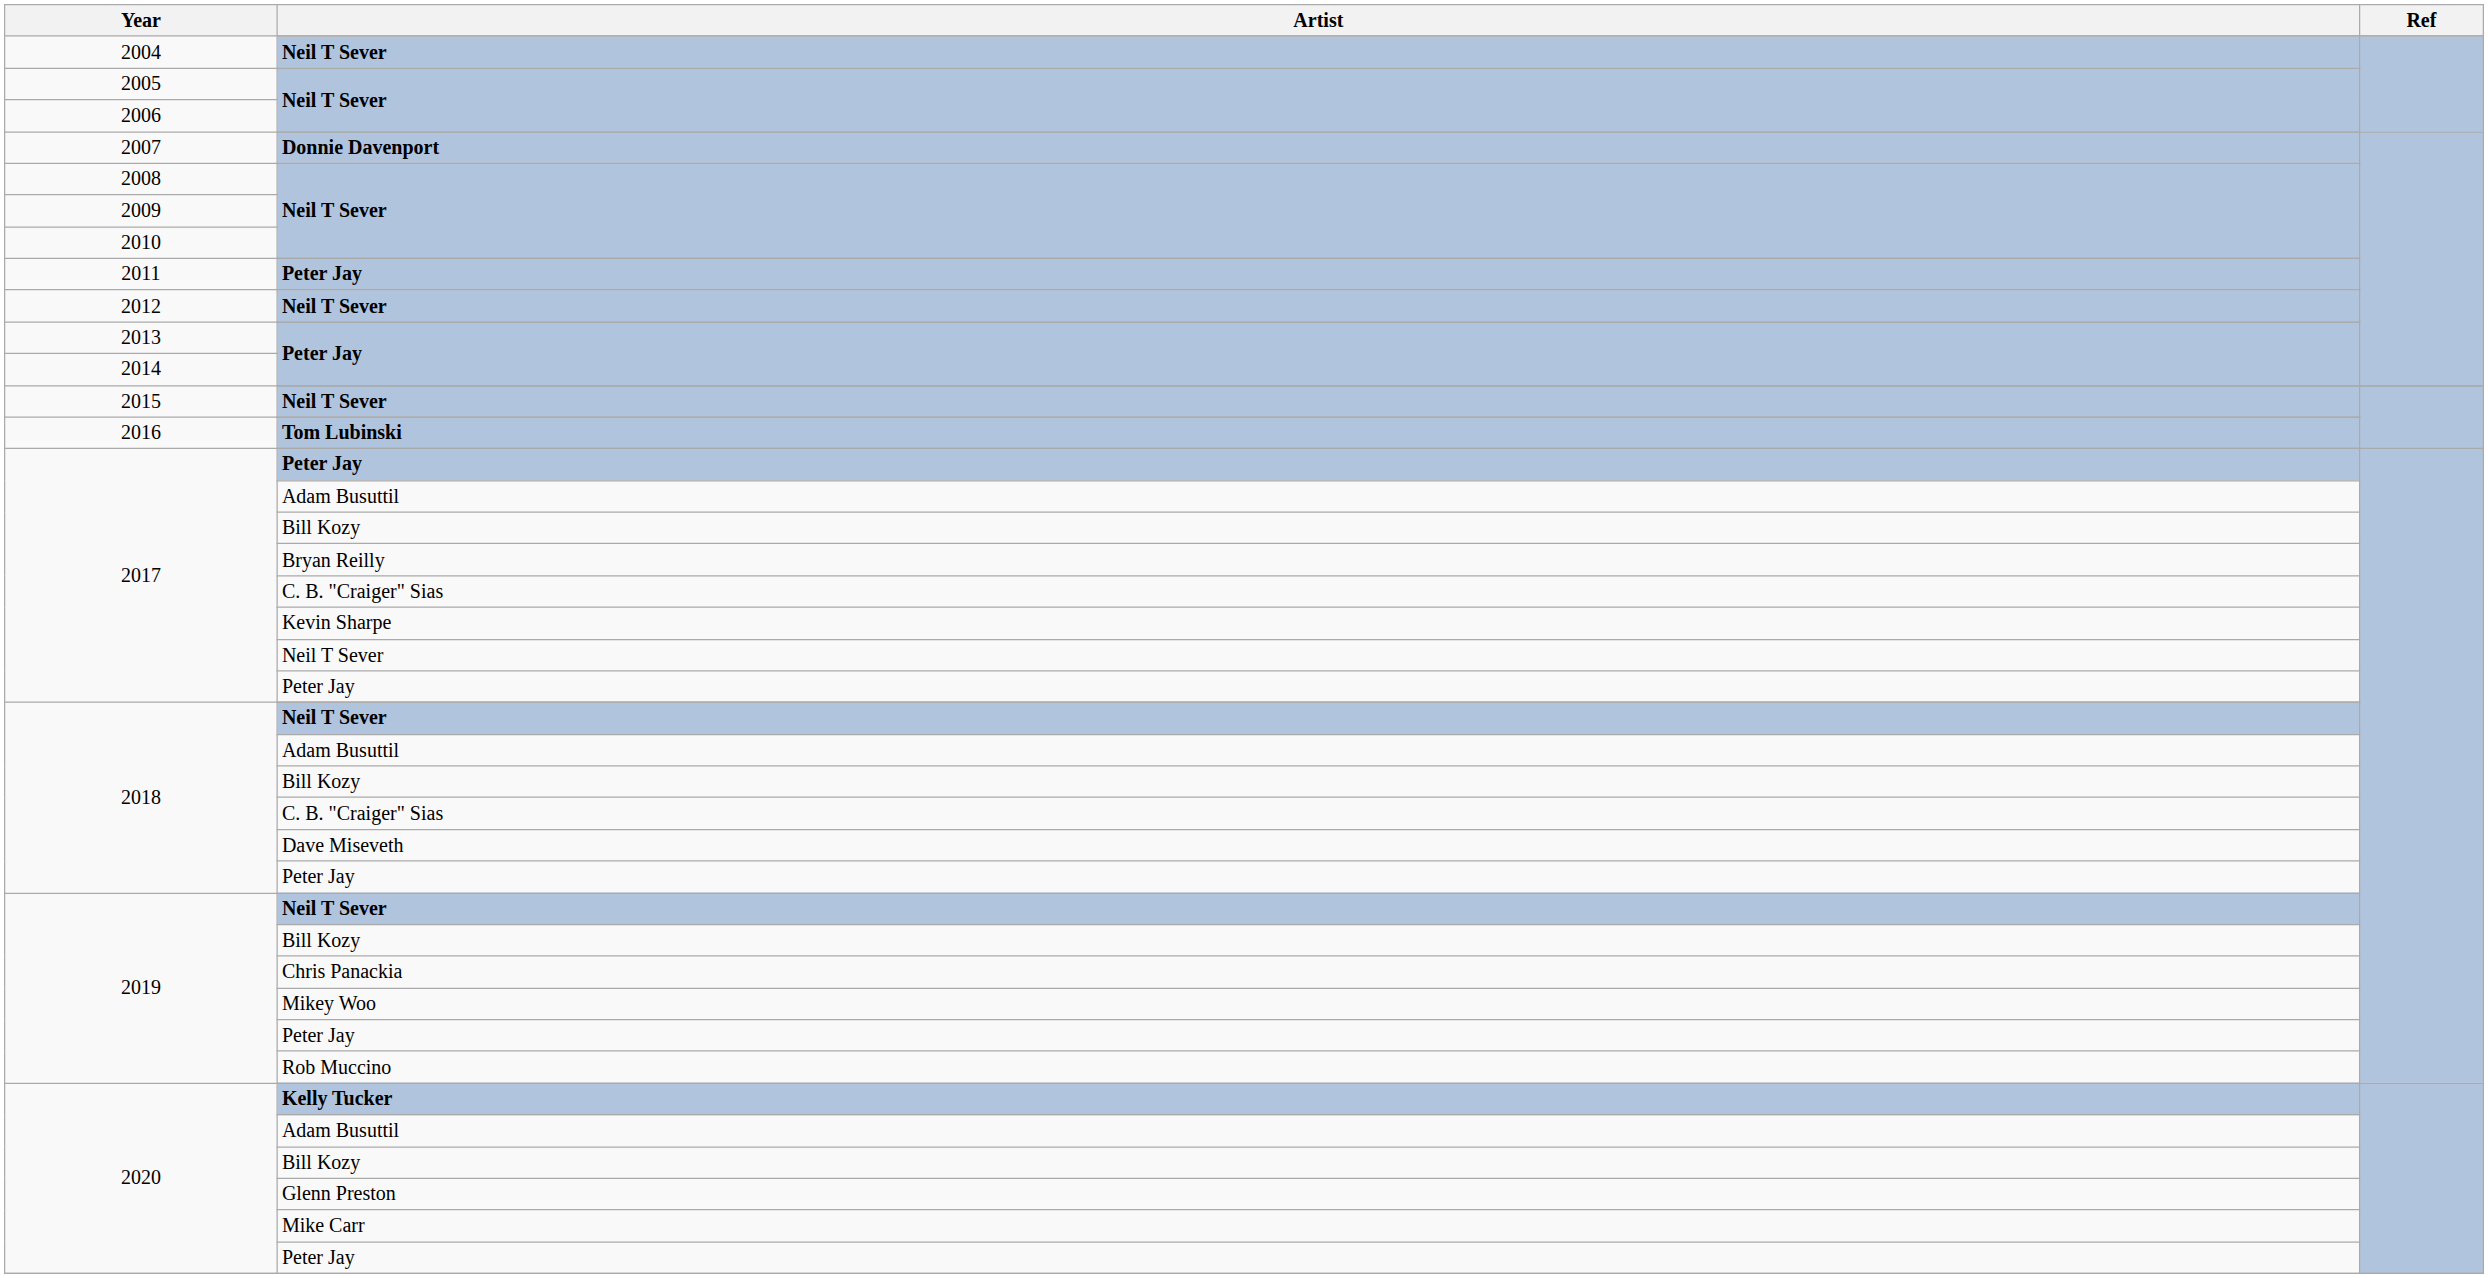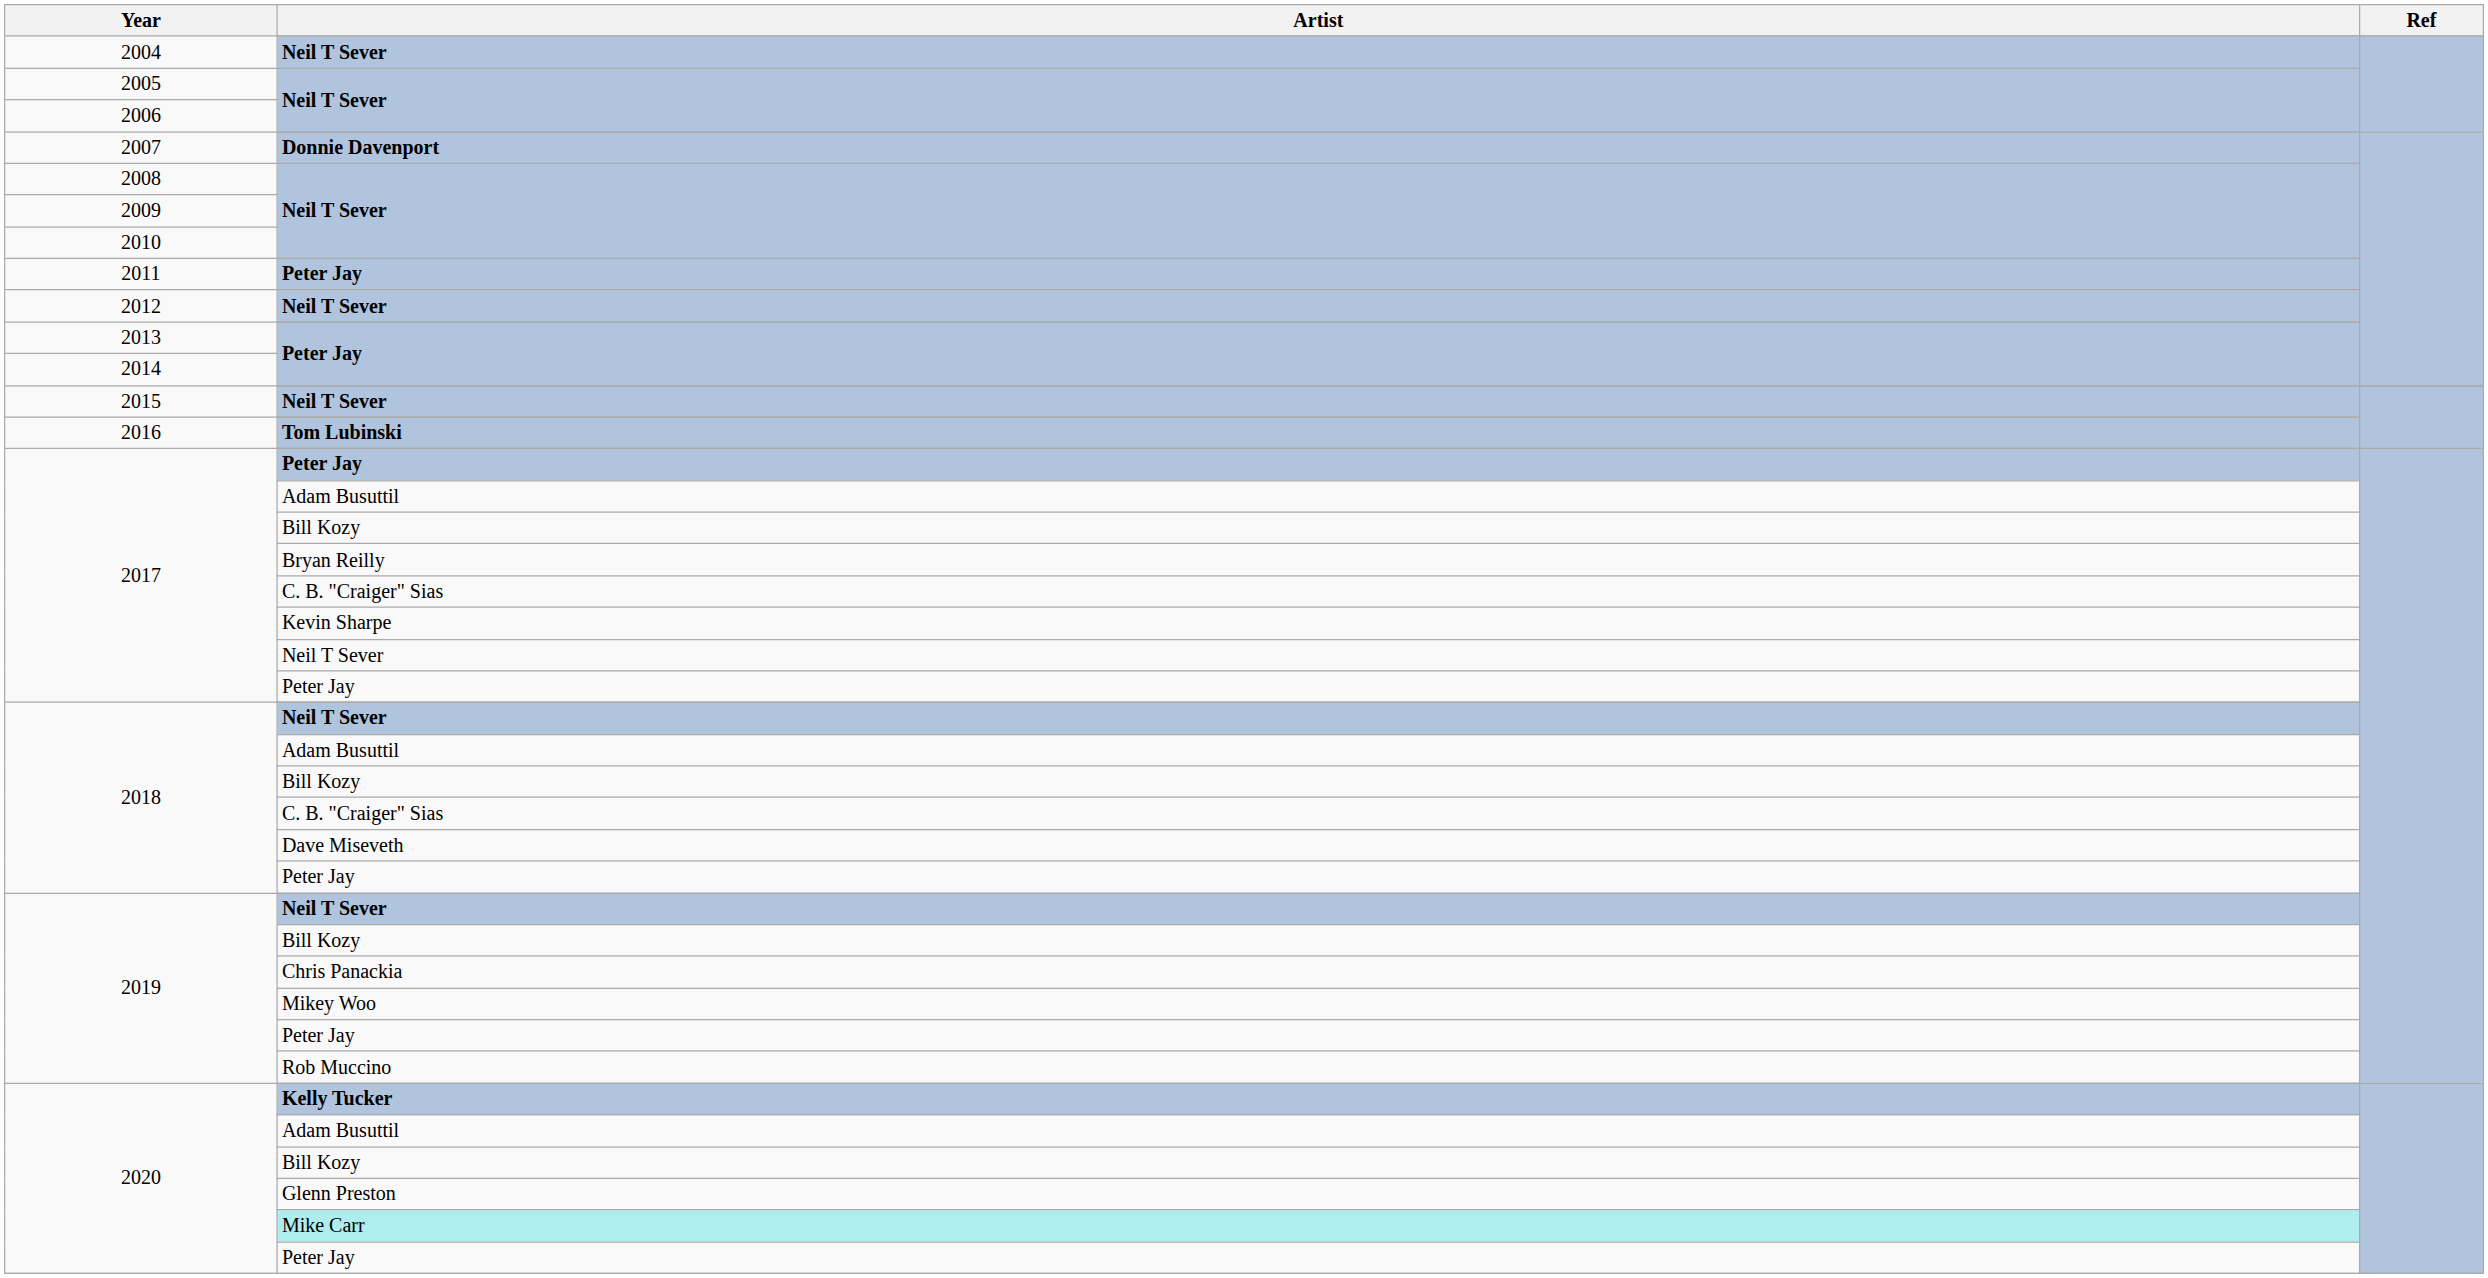(323, 1225) no background -> (323, 1225) paleturquoise background
